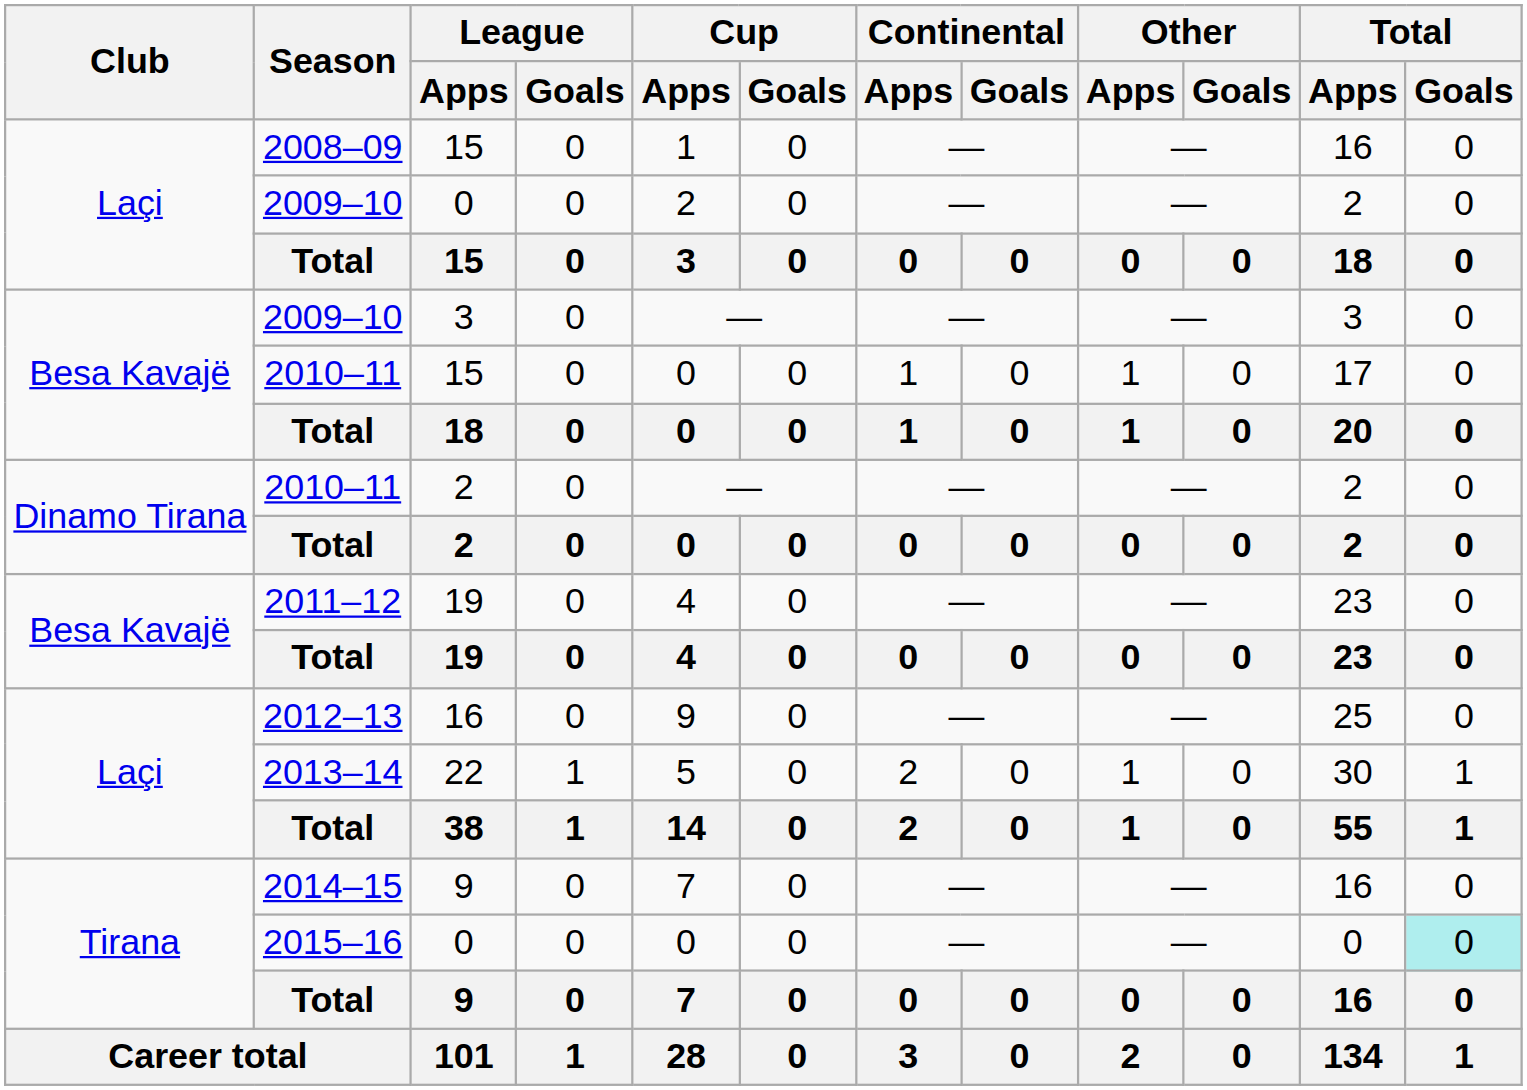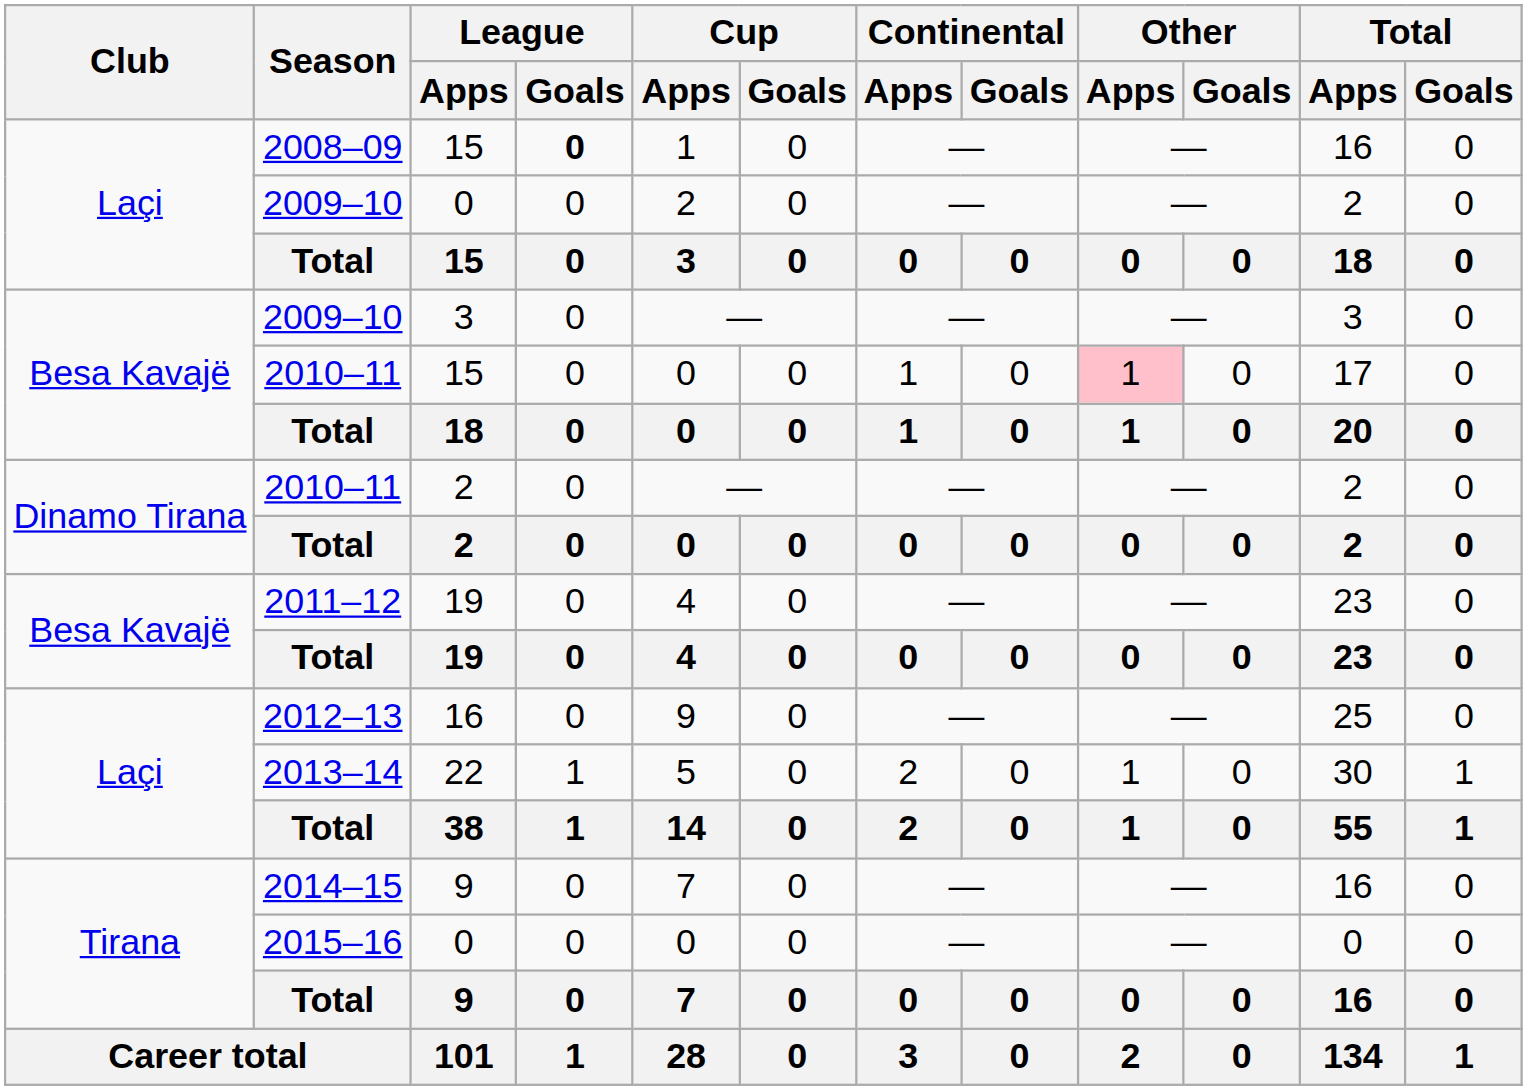(575, 146) normal -> (575, 146) bold
(1131, 373) no background -> (1131, 373) pink background
(1464, 942) paleturquoise background -> (1464, 942) no background
